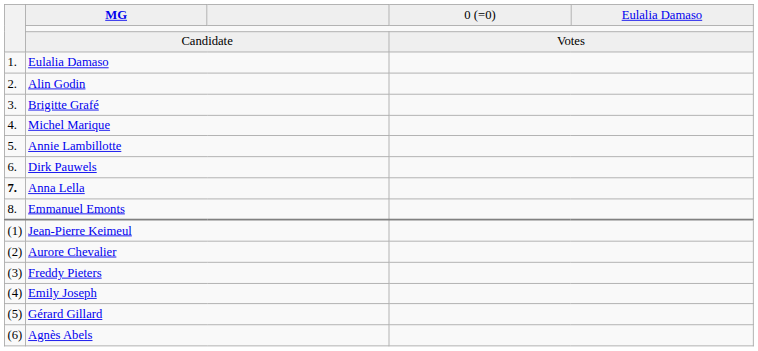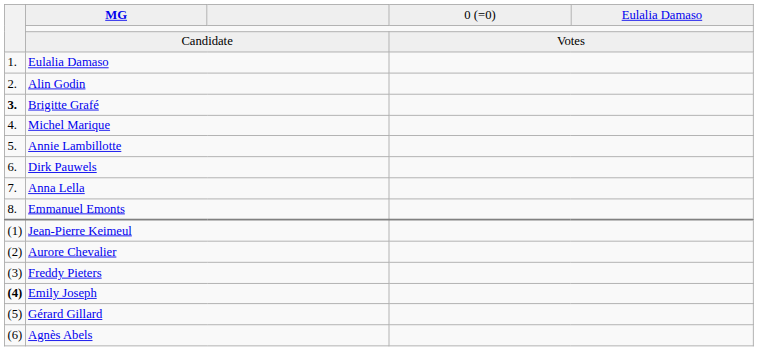(12, 104) normal -> (12, 104) bold
(12, 188) bold -> (12, 188) normal
(15, 293) normal -> (15, 293) bold
